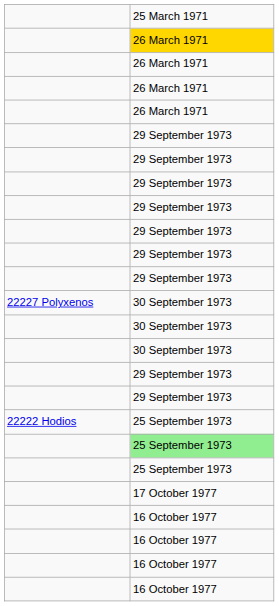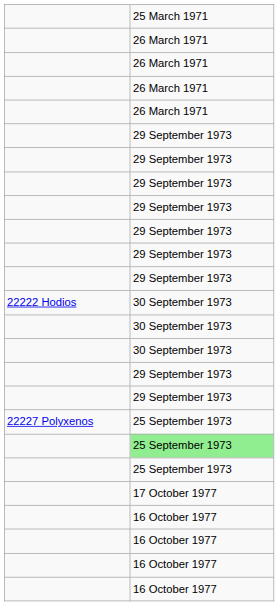(171, 40) gold background -> (171, 40) no background
(50, 302) 22227 Polyxenos -> (42, 302) 22222 Hodios
(42, 421) 22222 Hodios -> (50, 421) 22227 Polyxenos
